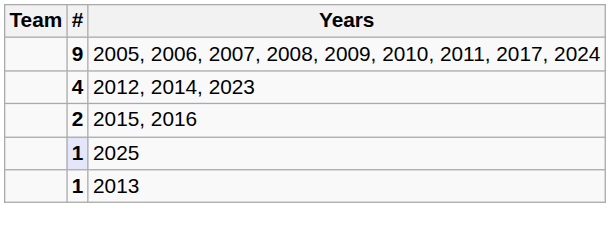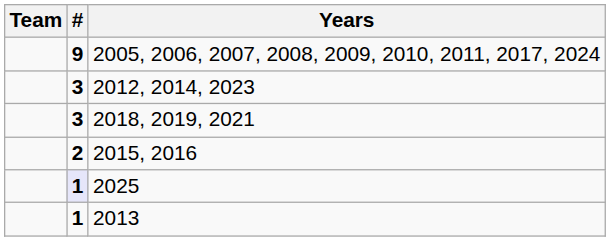(78, 86) 4 -> (78, 86) 3
+ row: (174, 119)
